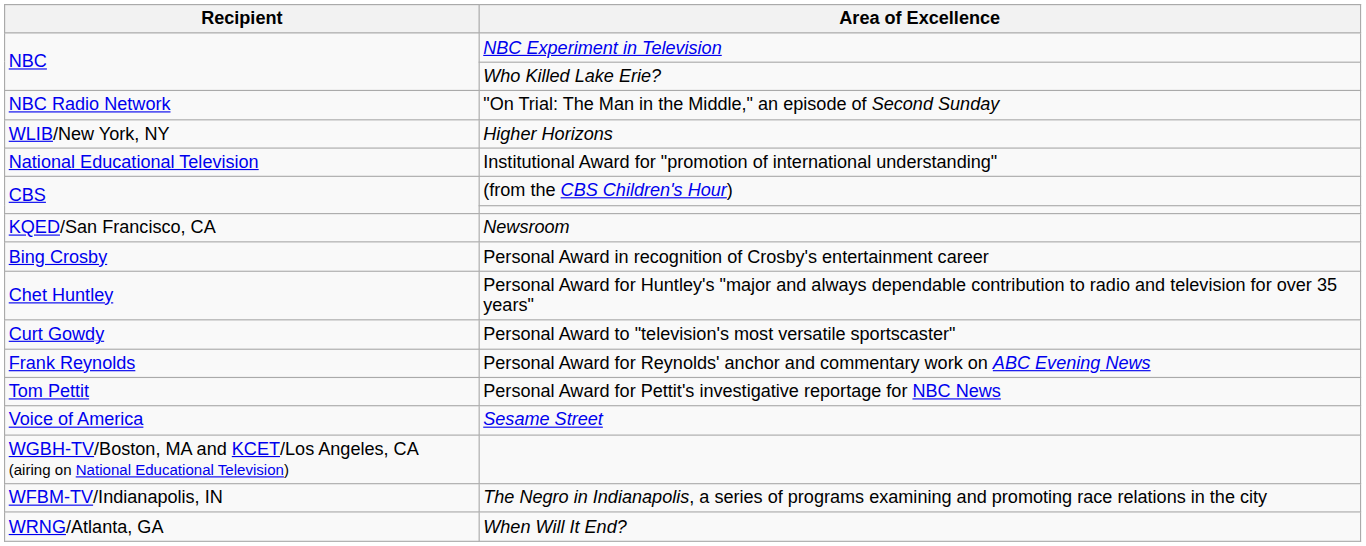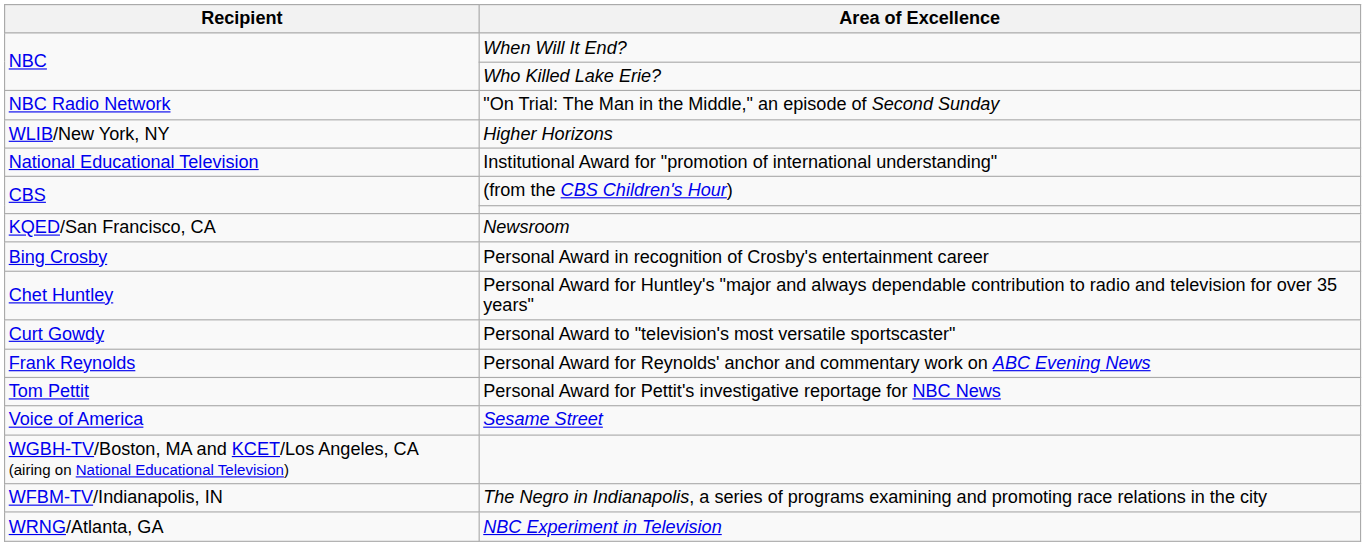(602, 47) NBC Experiment in Television -> (555, 47) When Will It End?
(555, 526) When Will It End? -> (602, 526) NBC Experiment in Television
